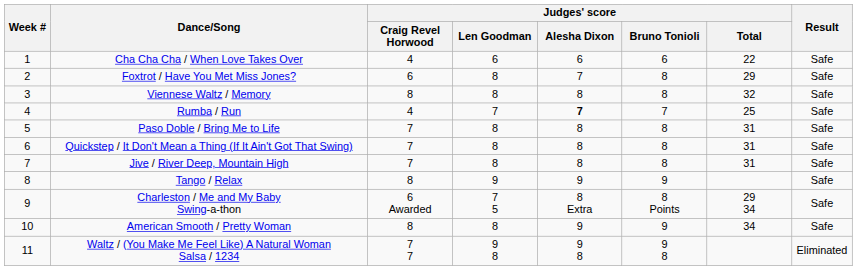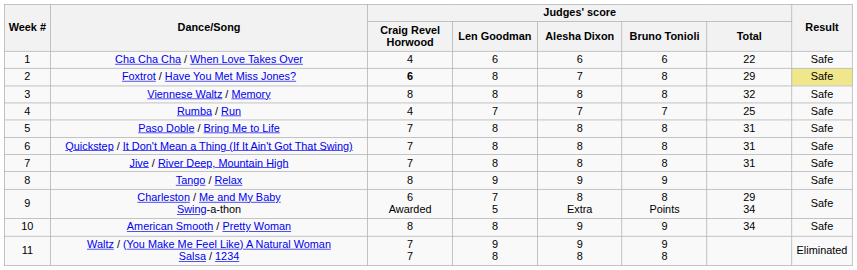(410, 77) normal -> (410, 77) bold
(822, 77) no background -> (822, 77) khaki background
(580, 111) bold -> (580, 111) normal
